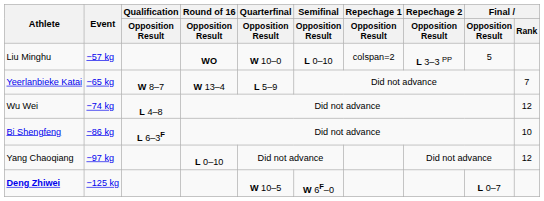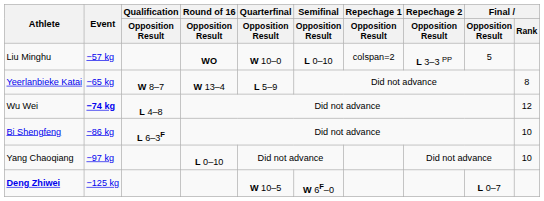(527, 82) 7 -> (527, 82) 8
(100, 106) normal -> (101, 106) bold
(527, 157) 12 -> (527, 157) 10
